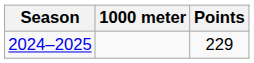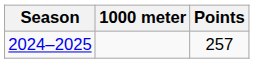(219, 44) 229 -> (219, 44) 257
